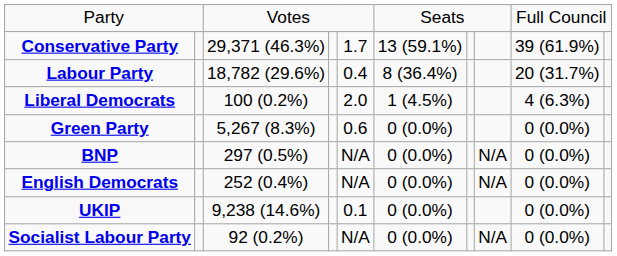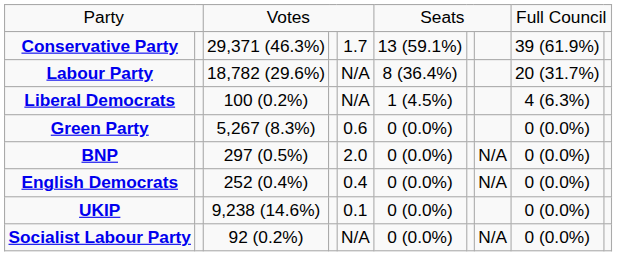(355, 73) 0.4 -> (355, 73) N/A
(355, 100) 2.0 -> (355, 100) N/A
(355, 155) N/A -> (355, 155) 2.0
(355, 182) N/A -> (355, 182) 0.4
